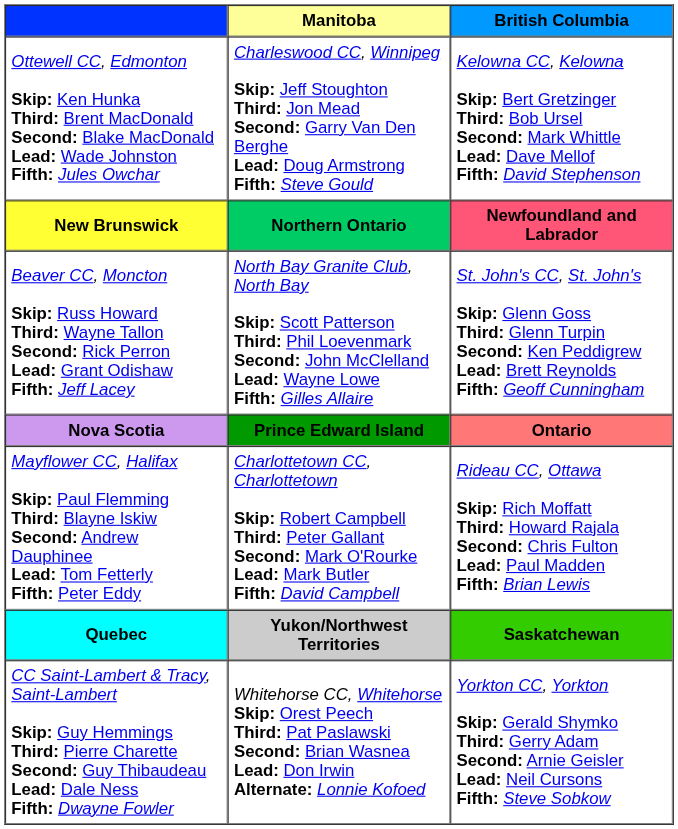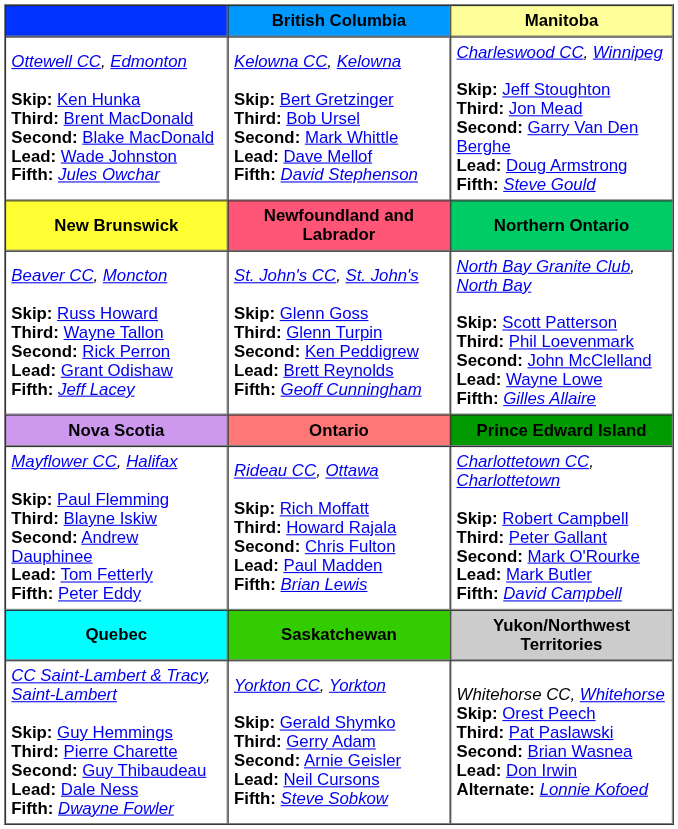columns swapped: (562, 20) <-> (339, 20)
